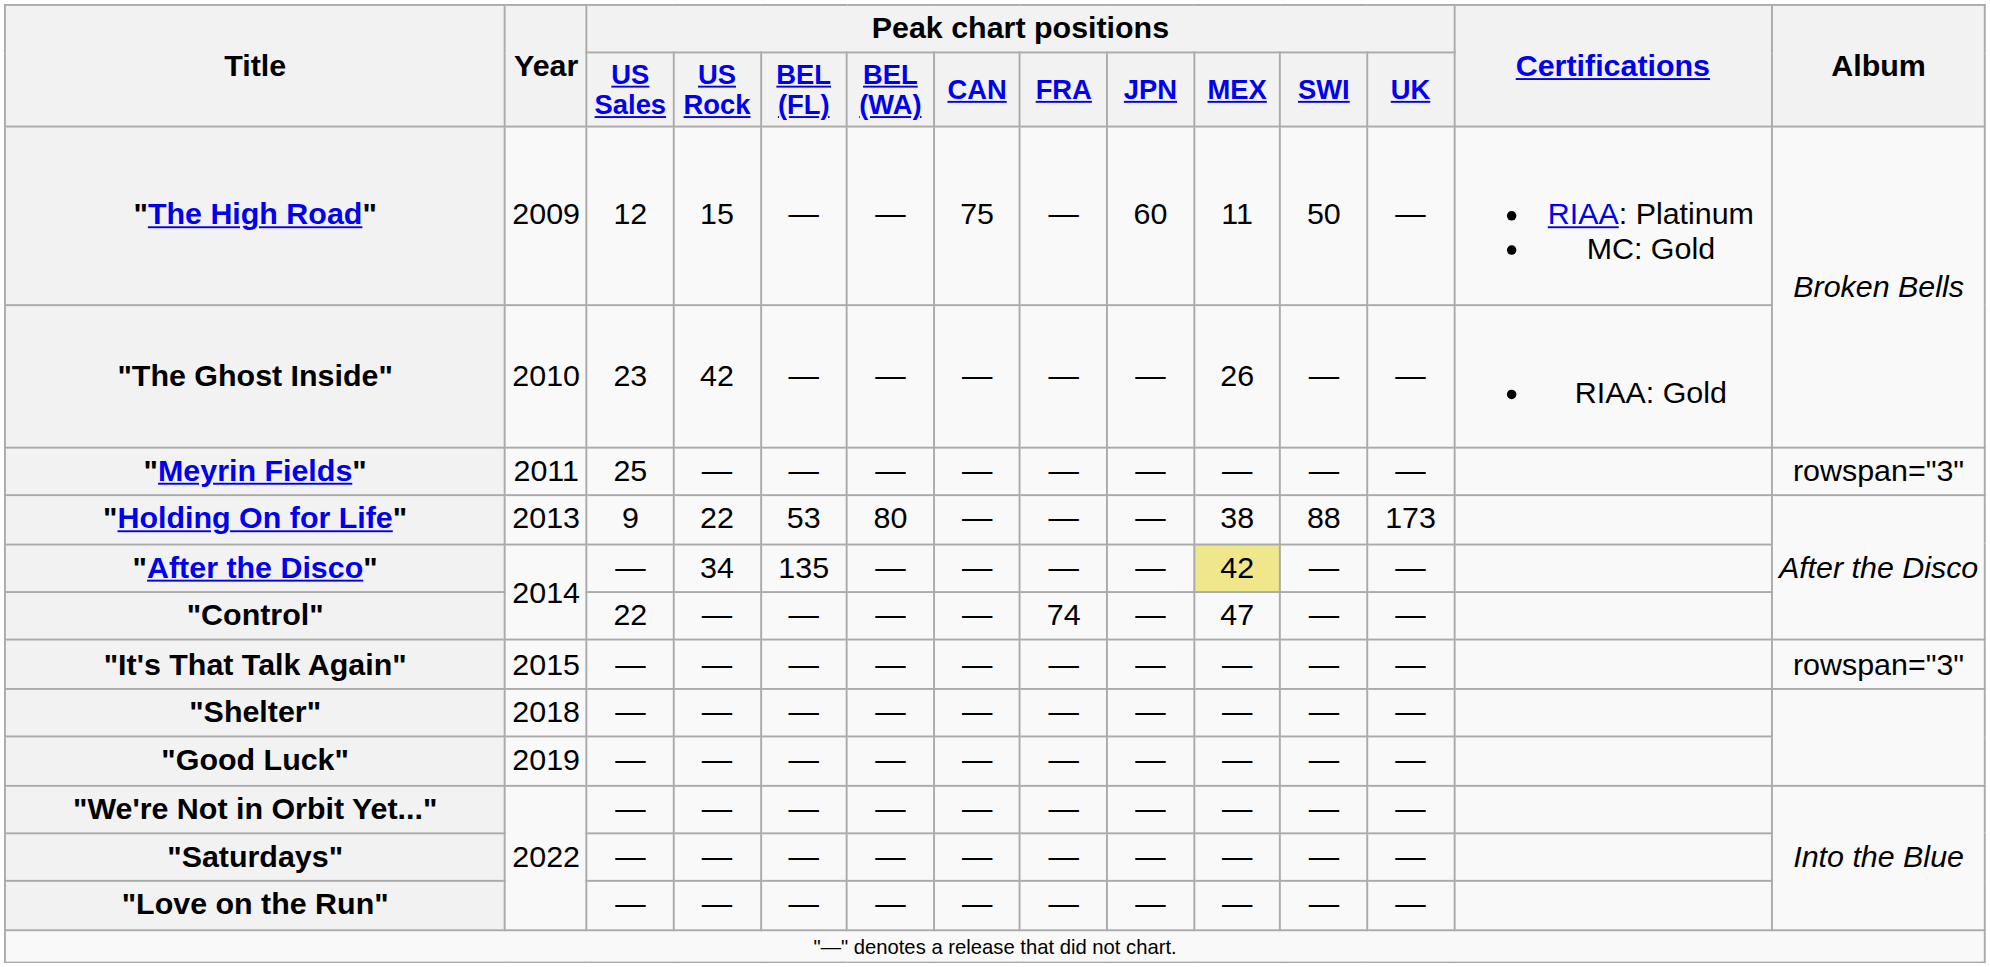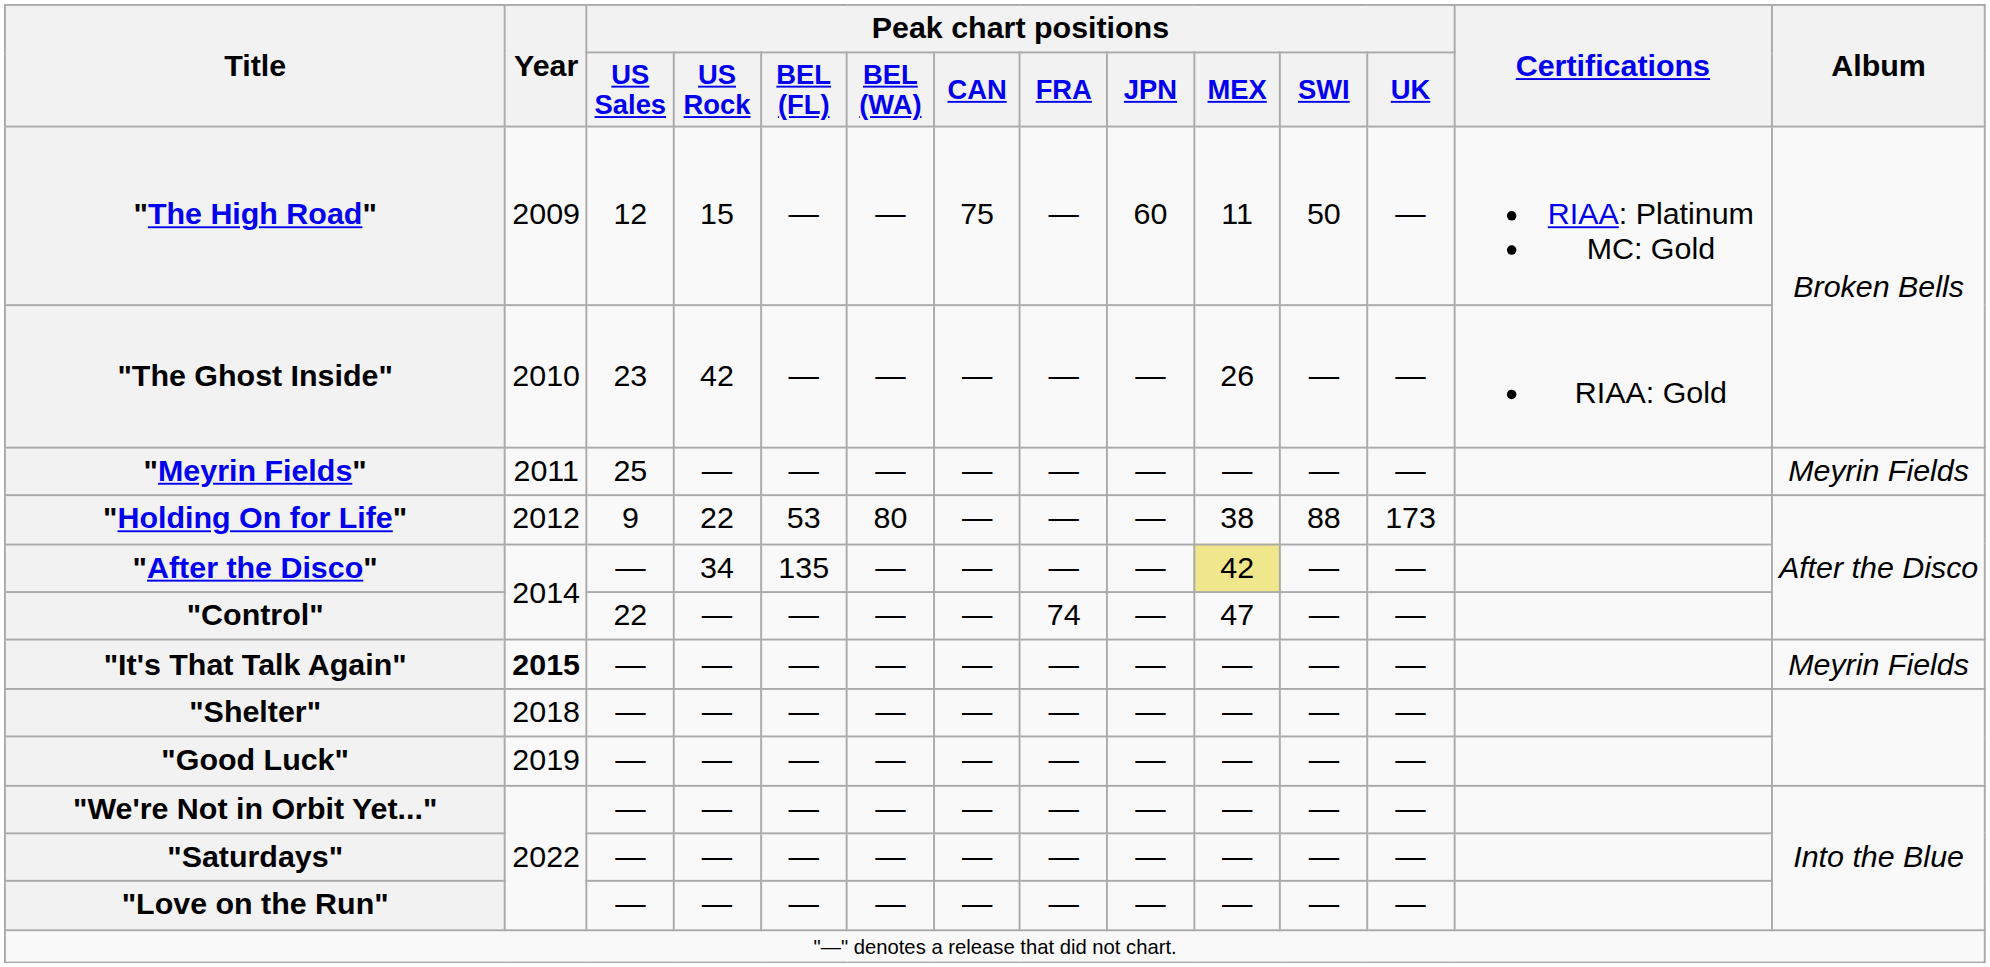(1879, 471) rowspan="3" -> (1879, 471) Meyrin Fields
(546, 519) 2013 -> (546, 519) 2012
(546, 663) normal -> (546, 663) bold
(1879, 663) rowspan="3" -> (1879, 663) Meyrin Fields
